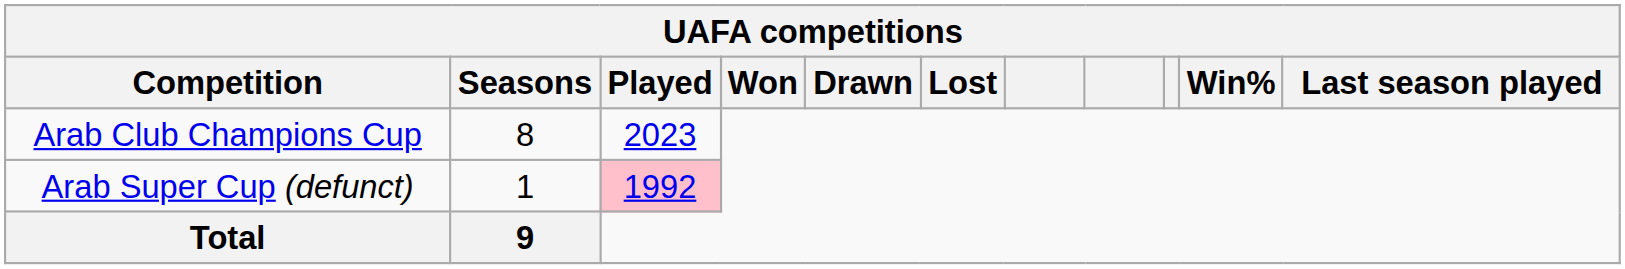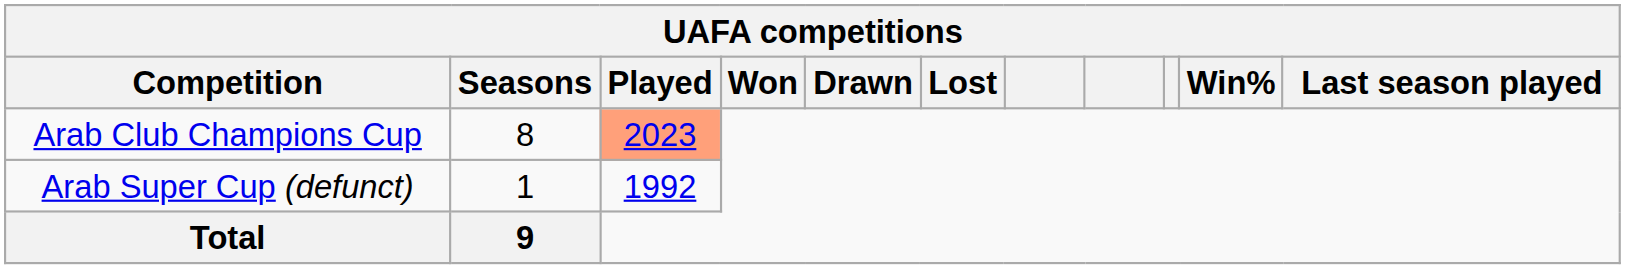(660, 135) no background -> (660, 135) lightsalmon background
(660, 186) pink background -> (660, 186) no background
